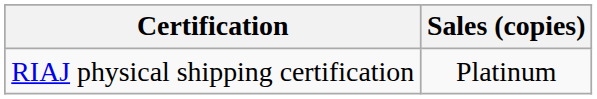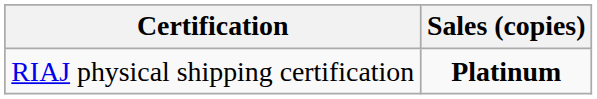(506, 70) normal -> (506, 70) bold
